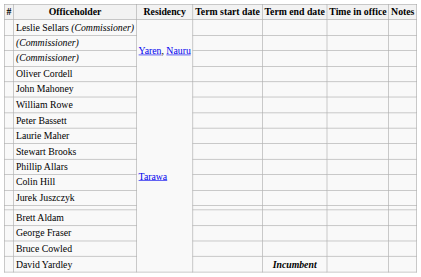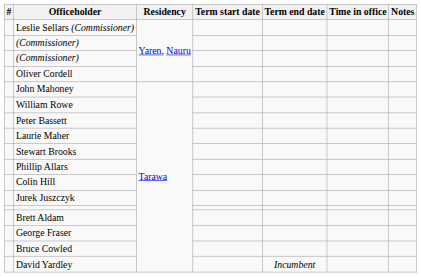(295, 264) bold -> (295, 264) normal
